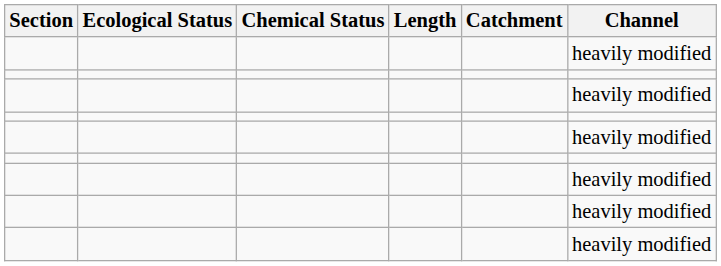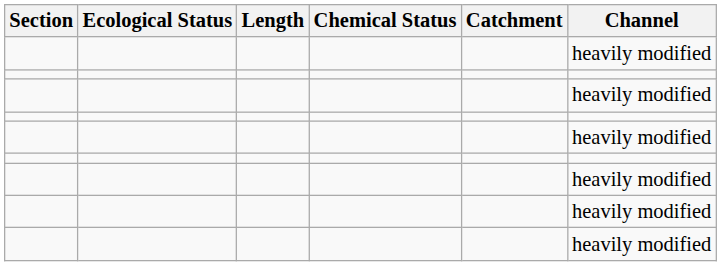columns swapped: (313, 20) <-> (425, 20)
